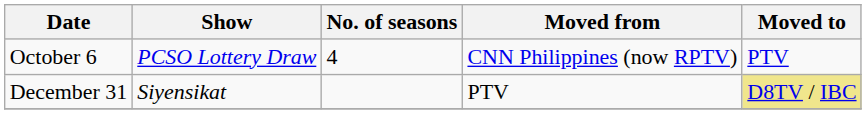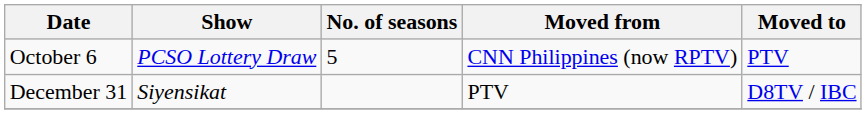(332, 56) 4 -> (332, 56) 5
(802, 91) khaki background -> (802, 91) no background
